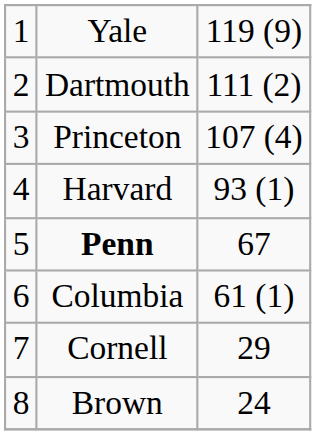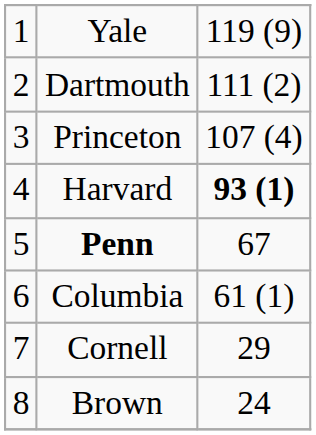(254, 190) normal -> (254, 190) bold
